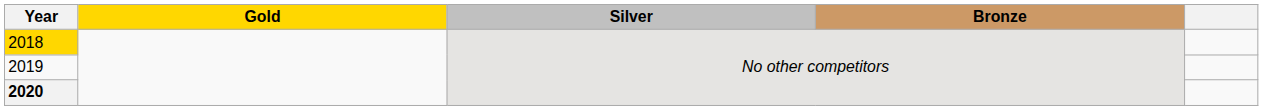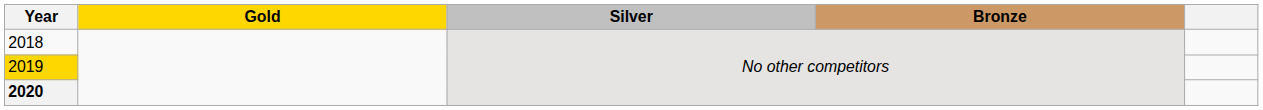(26, 42) gold background -> (26, 42) no background
(26, 67) no background -> (26, 67) gold background
